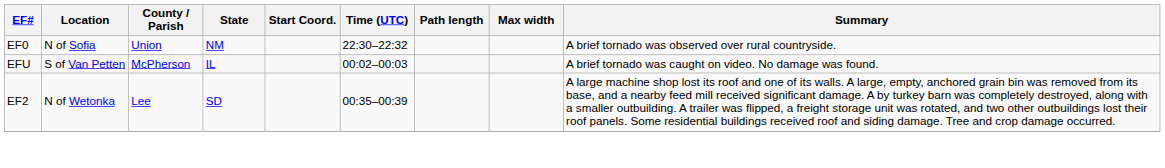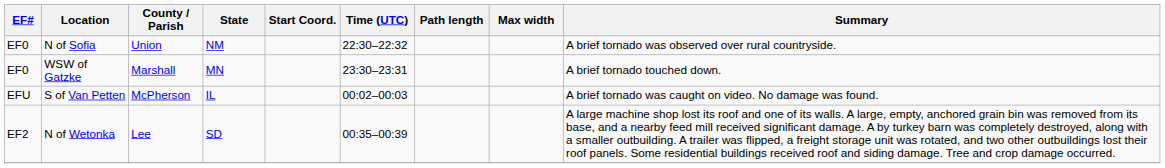+ row: (66, 70)
